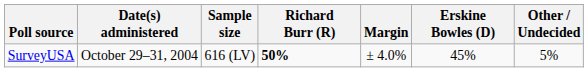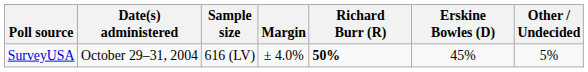columns swapped: (386, 32) <-> (309, 24)
